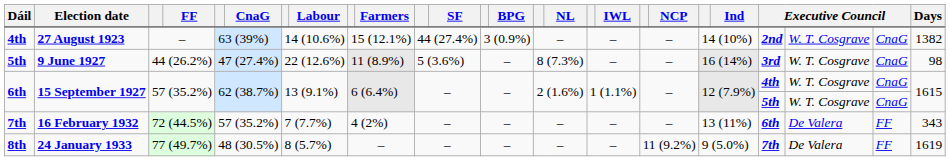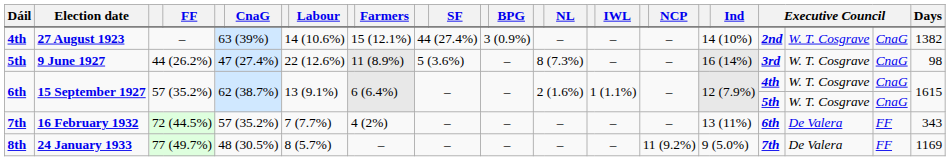(929, 145) 1619 -> (929, 145) 1169
